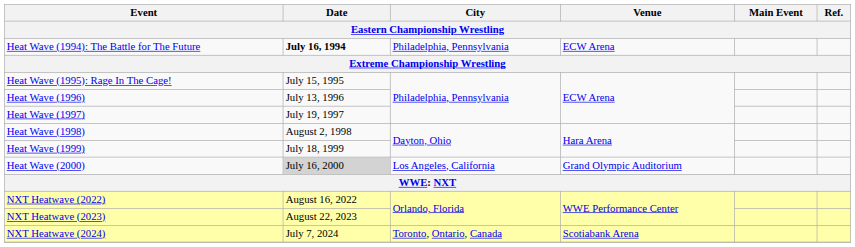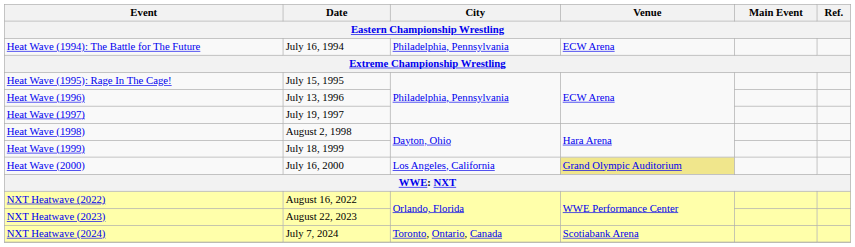(316, 47) bold -> (315, 47) normal
(315, 166) lightgrey background -> (315, 166) no background
(622, 166) no background -> (622, 166) khaki background
